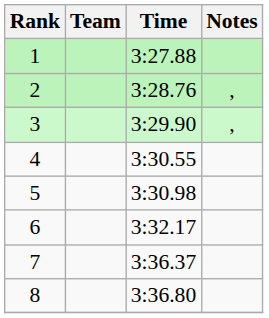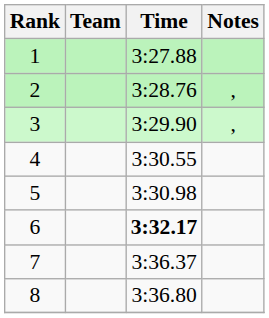(164, 227) normal -> (164, 227) bold
